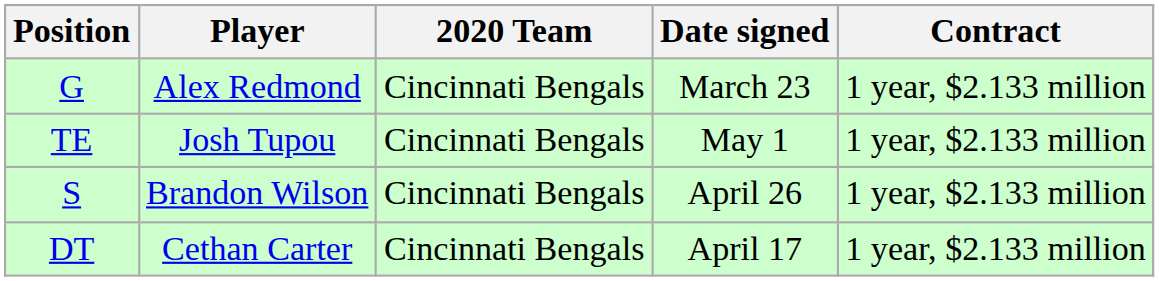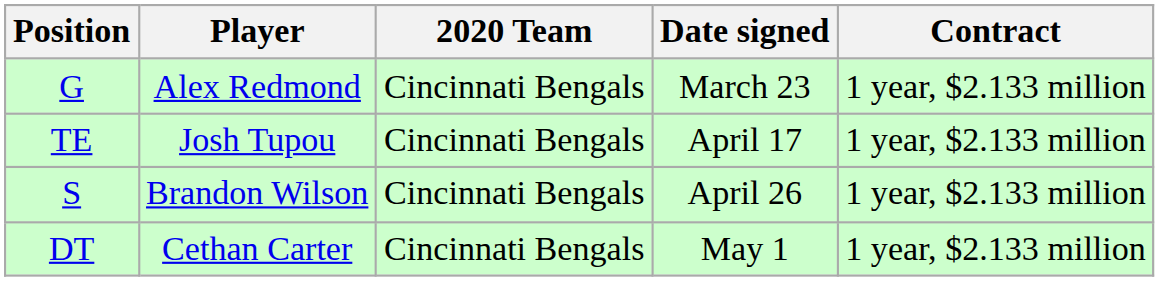(745, 139) May 1 -> (745, 139) April 17
(745, 247) April 17 -> (745, 247) May 1
